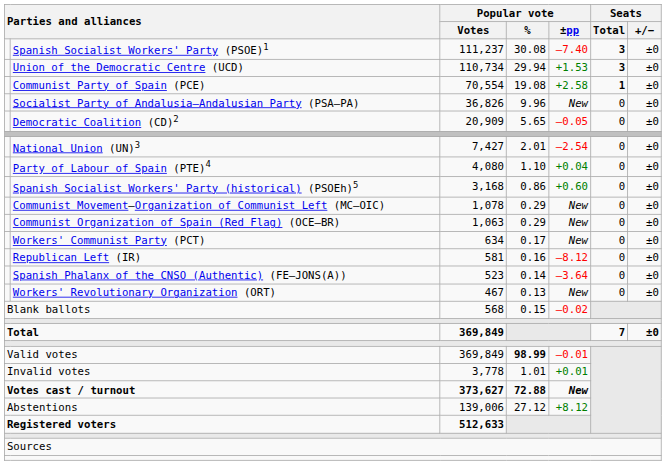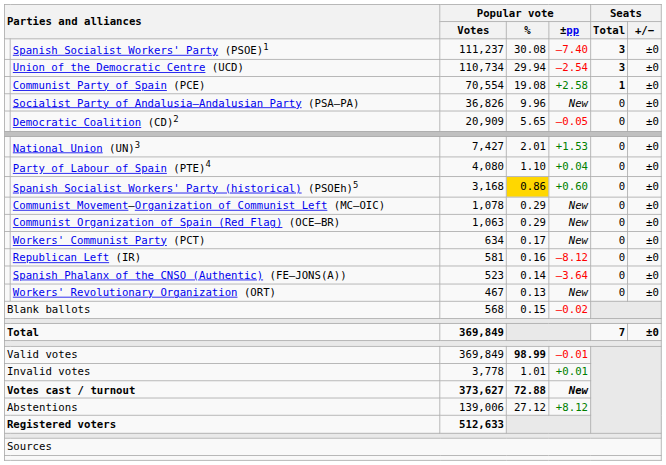(572, 68) +1.53 -> (572, 68) –2.54
(572, 147) –2.54 -> (572, 147) +1.53
(533, 187) no background -> (533, 187) gold background
